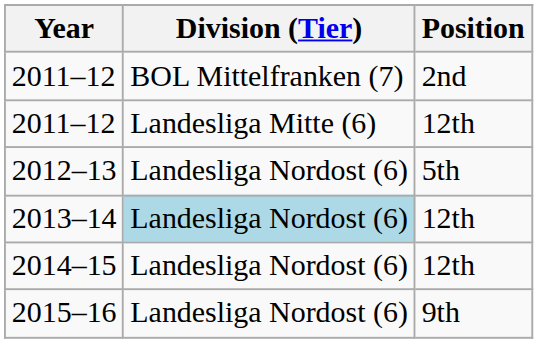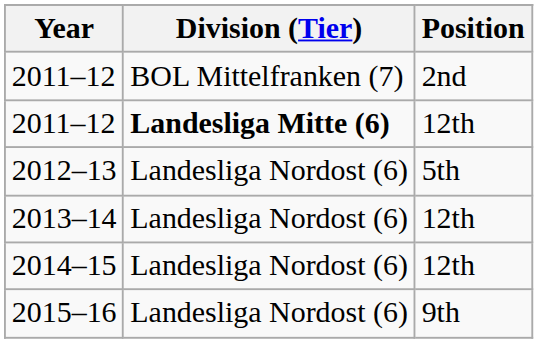(253, 123) normal -> (260, 123) bold
(269, 218) lightblue background -> (269, 218) no background
